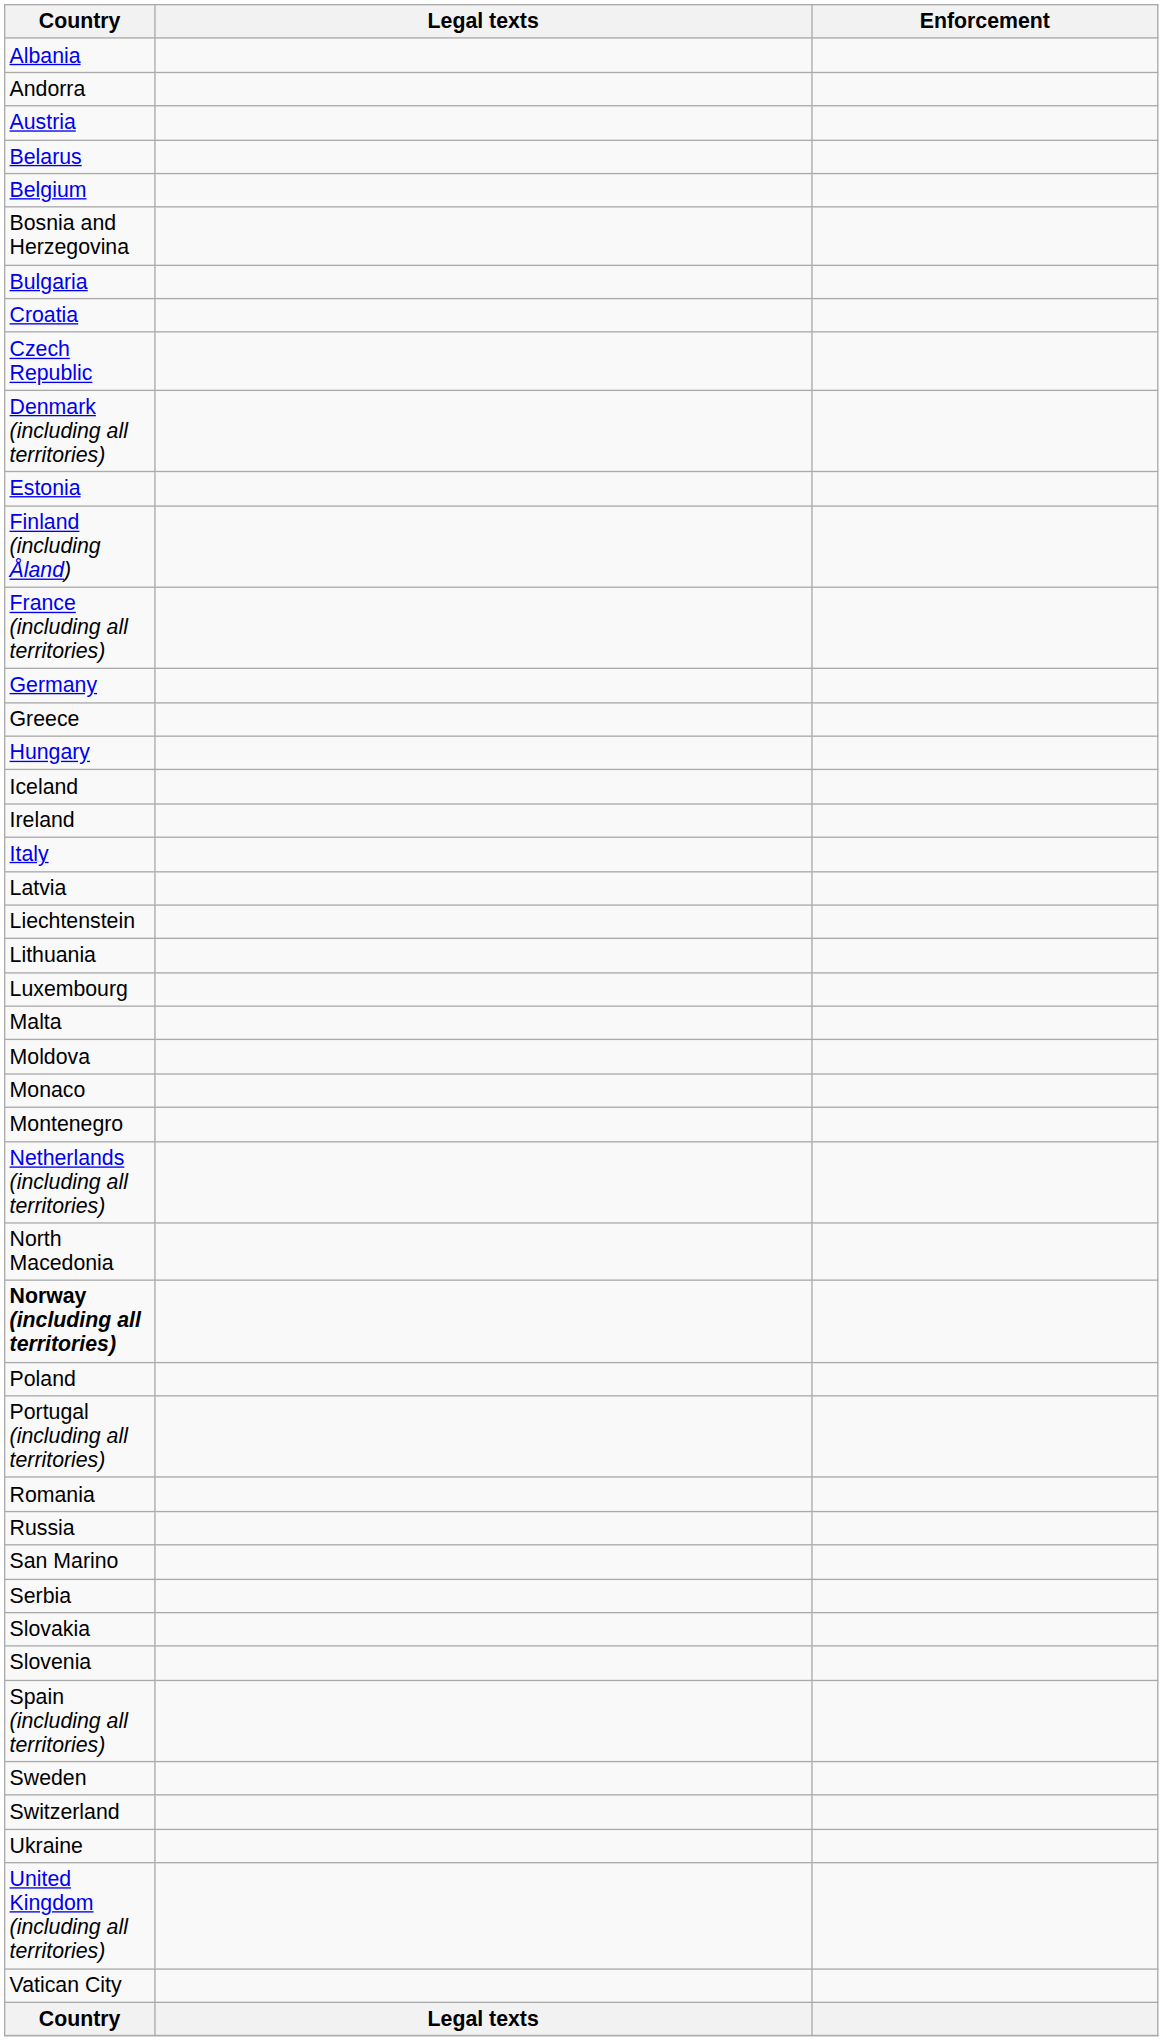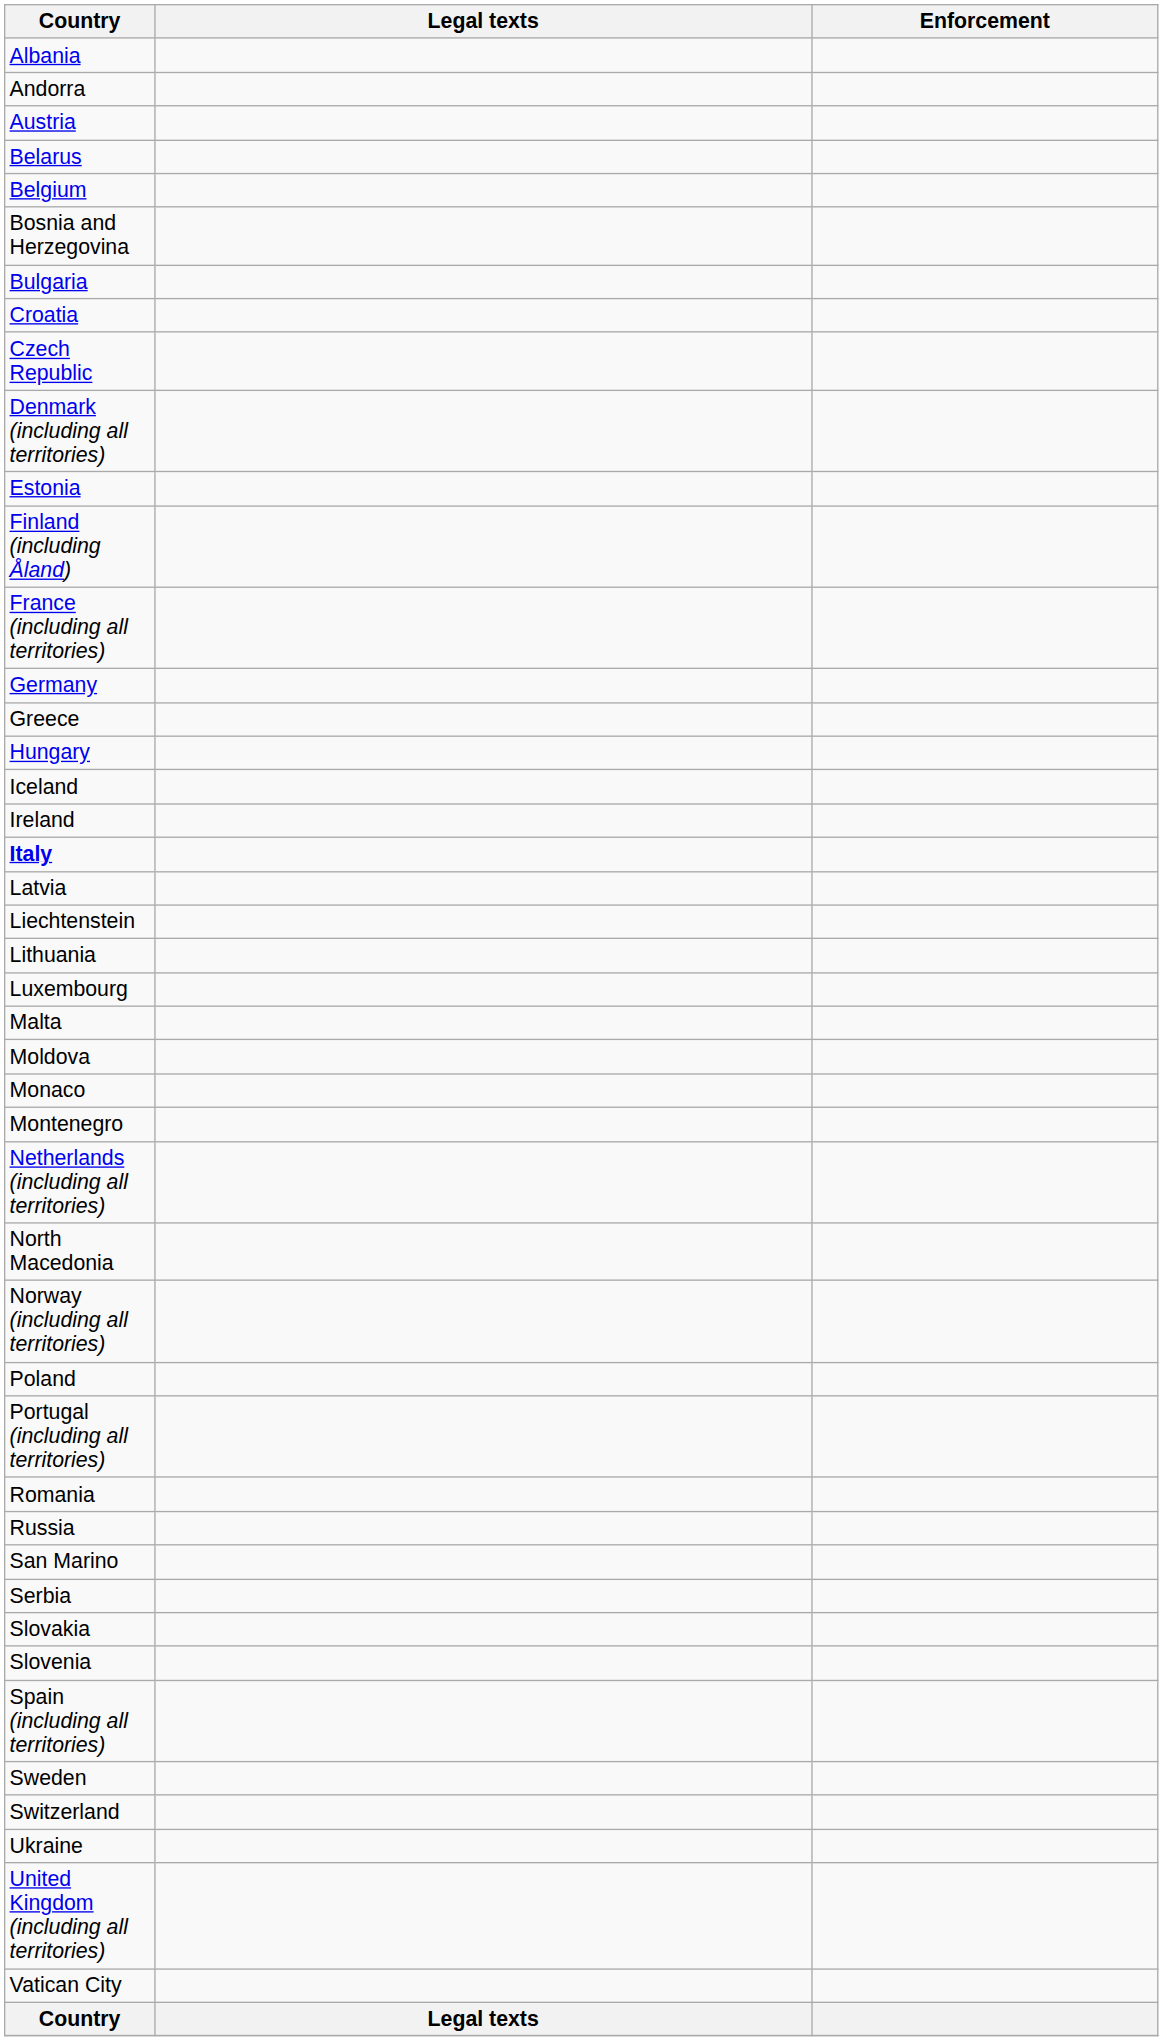(29, 854) normal -> (31, 854) bold
(75, 1321) bold -> (69, 1321) normal
